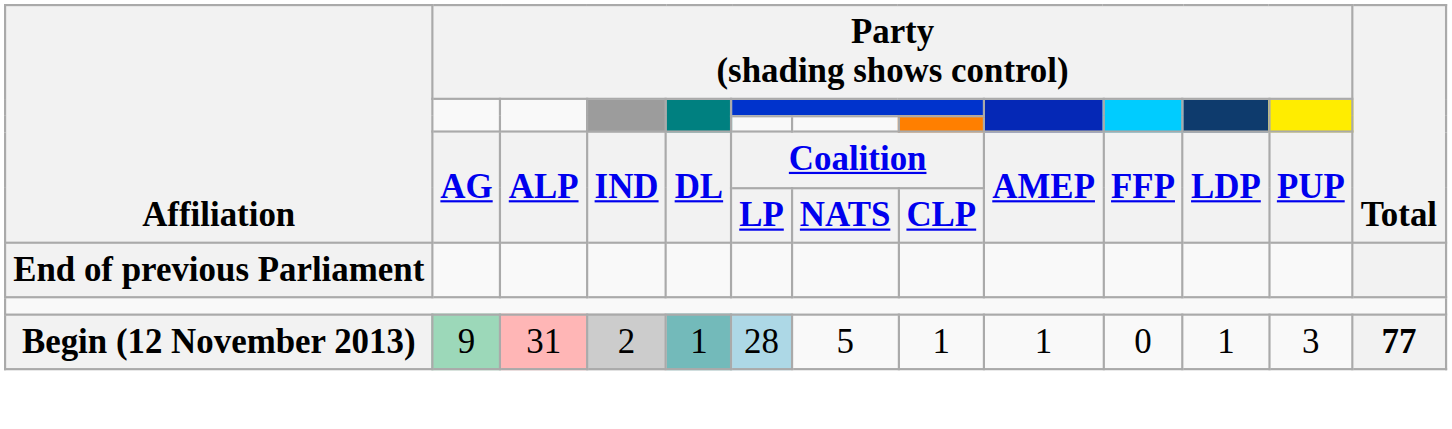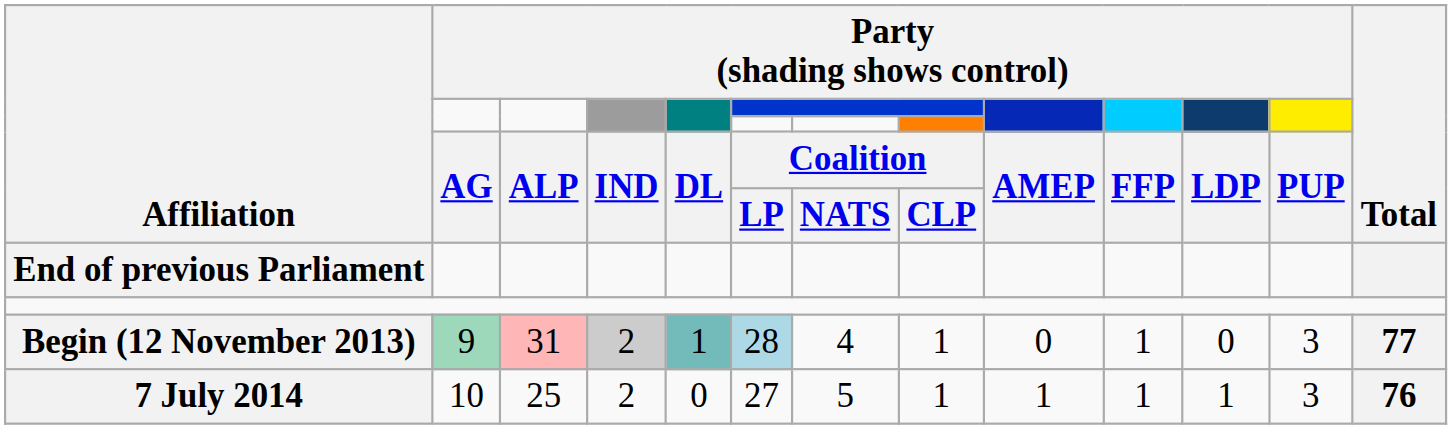(845, 340) 5 -> (845, 340) 4
(1044, 340) 1 -> (1044, 340) 0
(1143, 340) 0 -> (1143, 340) 1
(1226, 340) 1 -> (1226, 340) 0
+ row: (219, 397)
